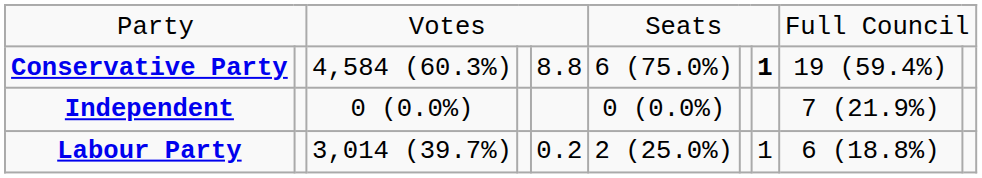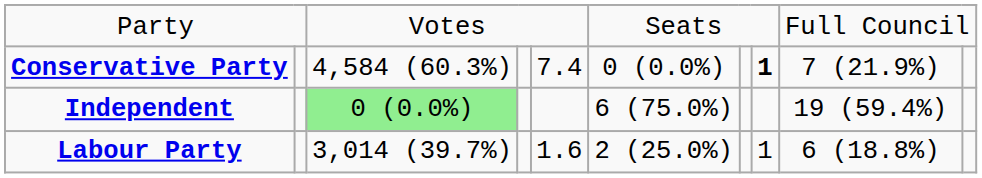(559, 68) 8.8 -> (559, 68) 7.4
(664, 68) 6 (75.0%) -> (664, 68) 0 (0.0%)
(870, 68) 19 (59.4%) -> (870, 68) 7 (21.9%)
(412, 109) no background -> (412, 109) lightgreen background
(664, 109) 0 (0.0%) -> (664, 109) 6 (75.0%)
(870, 109) 7 (21.9%) -> (870, 109) 19 (59.4%)
(559, 151) 0.2 -> (559, 151) 1.6
